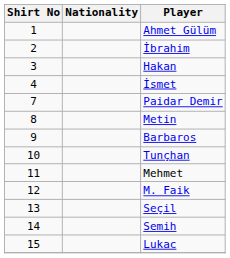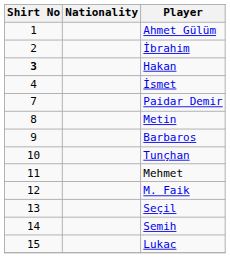(34, 67) normal -> (34, 67) bold
